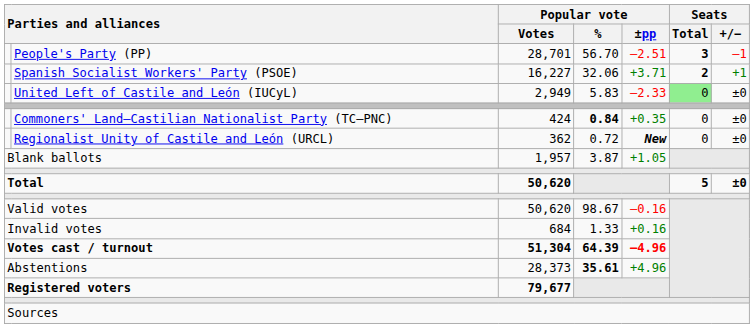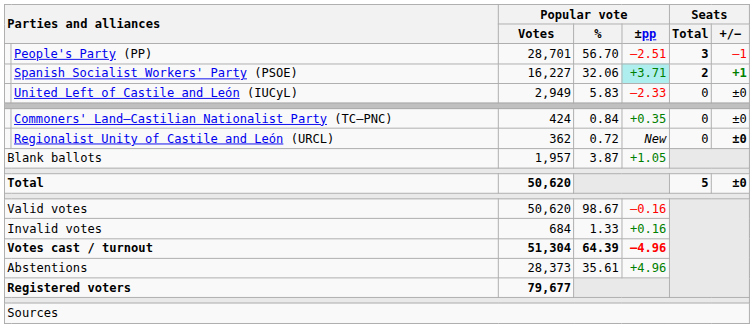(648, 73) no background -> (648, 73) paleturquoise background
(739, 73) normal -> (739, 73) bold
(705, 93) lightgreen background -> (705, 93) no background
(604, 119) bold -> (604, 119) normal
(655, 138) bold -> (655, 138) normal
(739, 138) normal -> (739, 138) bold
(601, 268) bold -> (601, 268) normal
